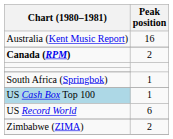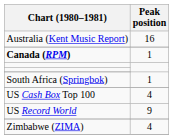(149, 54) 2 -> (149, 54) 1
(51, 95) lightblue background -> (51, 95) no background
(149, 95) 1 -> (149, 95) 4
(149, 111) 6 -> (149, 111) 9
(149, 127) 2 -> (149, 127) 4
